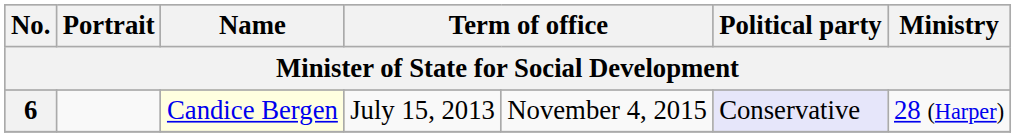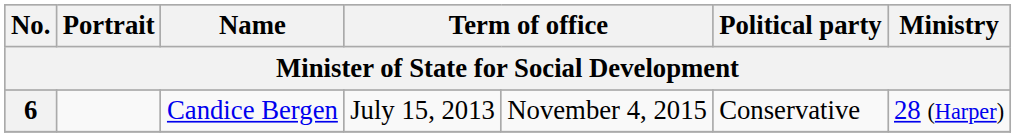(252, 110) lightyellow background -> (252, 110) no background
(790, 110) lavender background -> (790, 110) no background
